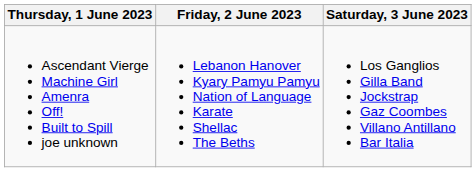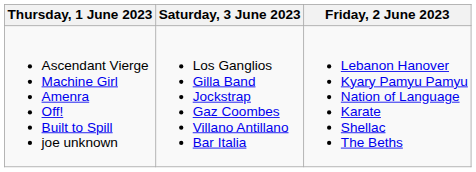columns swapped: (239, 15) <-> (397, 15)
